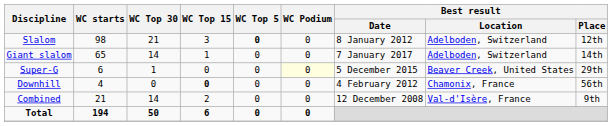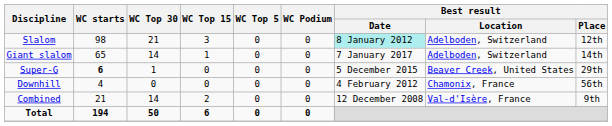(257, 41) bold -> (257, 41) normal
(374, 41) no background -> (374, 41) paleturquoise background
(100, 70) normal -> (100, 70) bold
(308, 70) lightyellow background -> (308, 70) no background
(207, 85) bold -> (207, 85) normal
